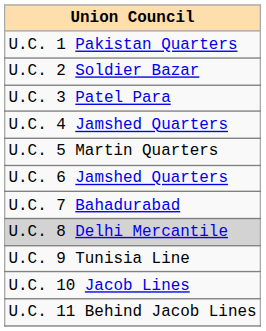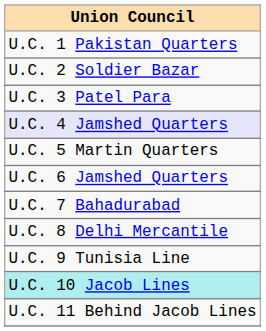(118, 125) no background -> (118, 125) lavender background
(118, 232) lightgrey background -> (118, 232) no background
(99, 285) no background -> (99, 285) paleturquoise background
